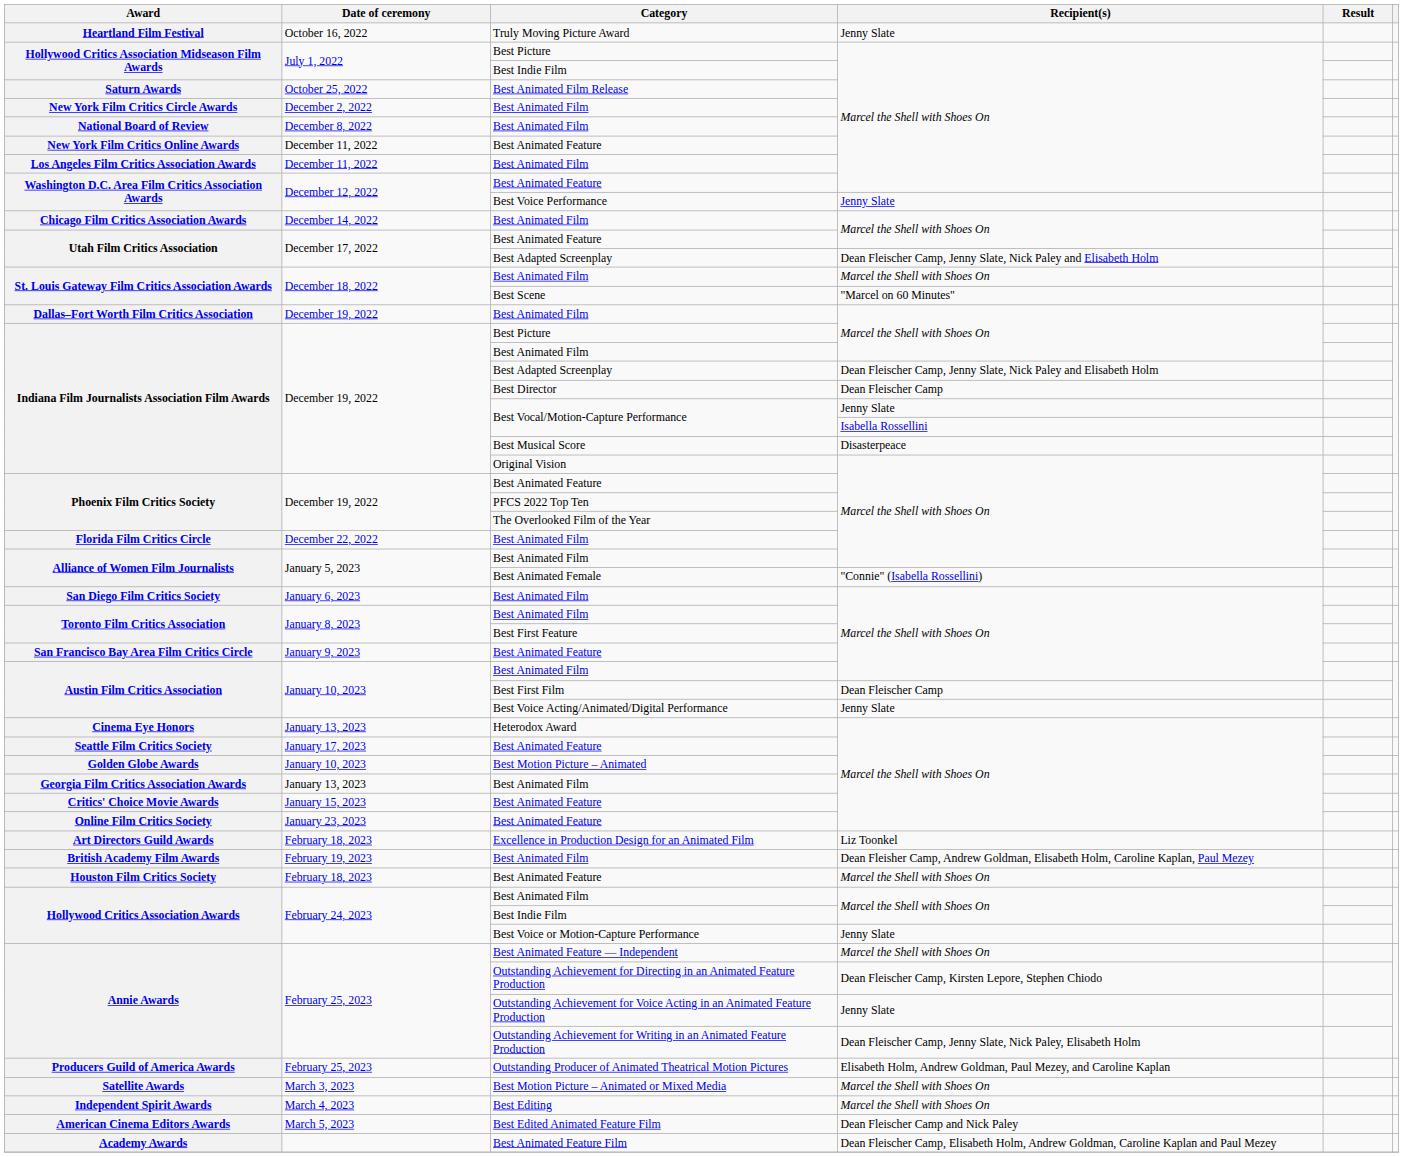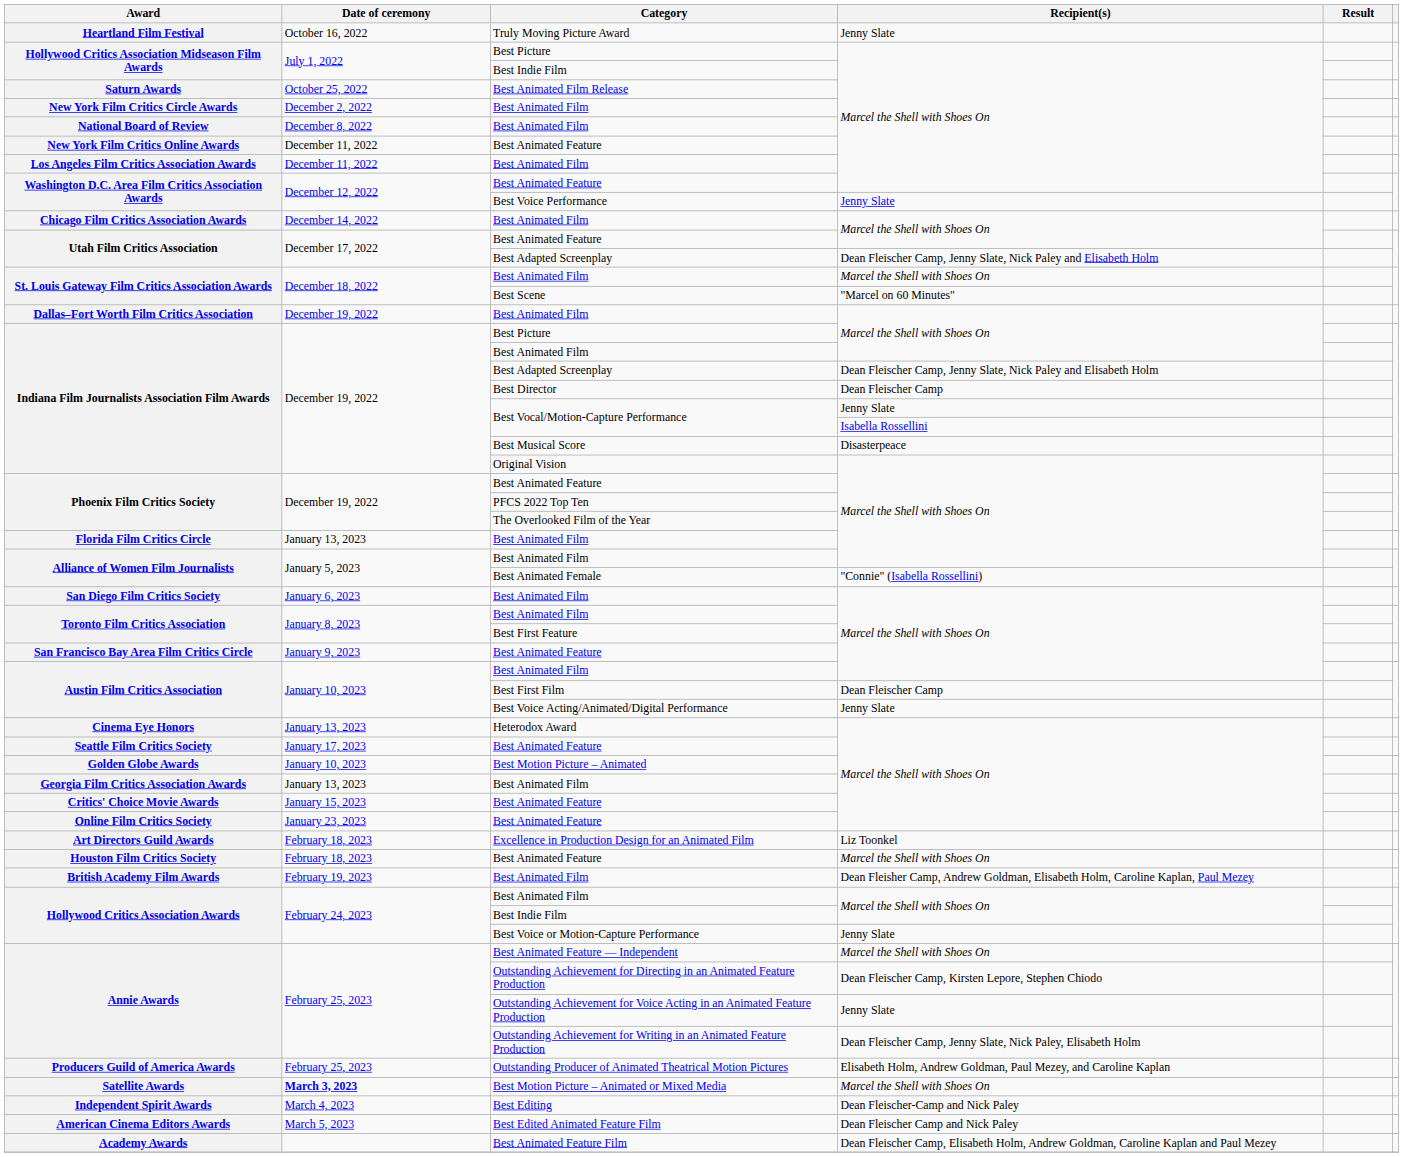(331, 539) December 22, 2022 -> (325, 539) January 13, 2023
rows swapped: (143, 858) <-> (143, 877)
(319, 1086) normal -> (321, 1086) bold
(915, 1105) Marcel the Shell with Shoes On -> (930, 1105) Dean Fleischer-Camp and Nick Paley
